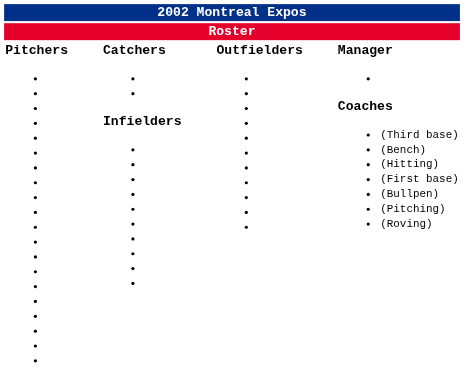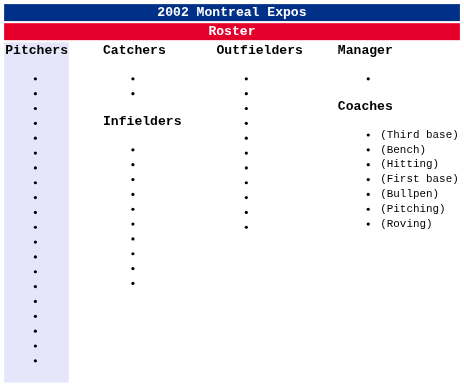(37, 206) no background -> (37, 206) lavender background
